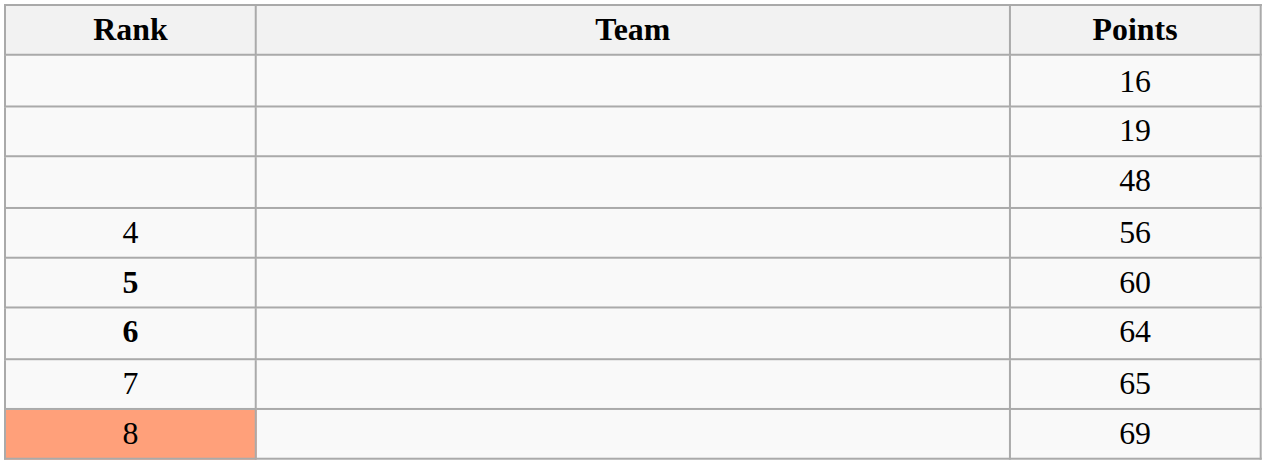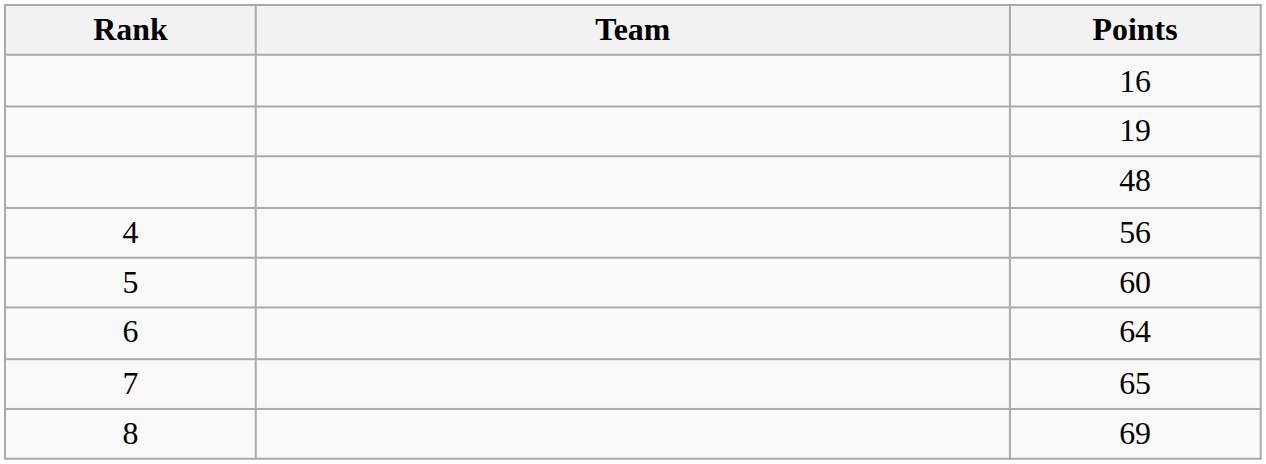(131, 282) bold -> (131, 282) normal
(131, 332) bold -> (131, 332) normal
(131, 433) lightsalmon background -> (131, 433) no background
